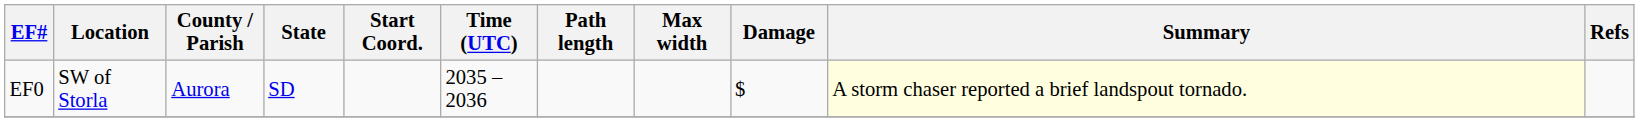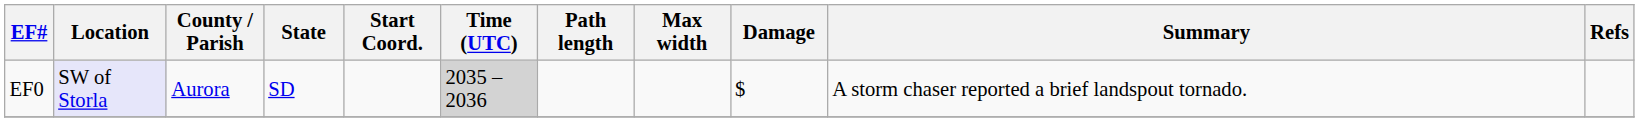(85, 88) no background -> (85, 88) lavender background
(474, 88) no background -> (474, 88) lightgrey background
(1040, 88) lightyellow background -> (1040, 88) no background
